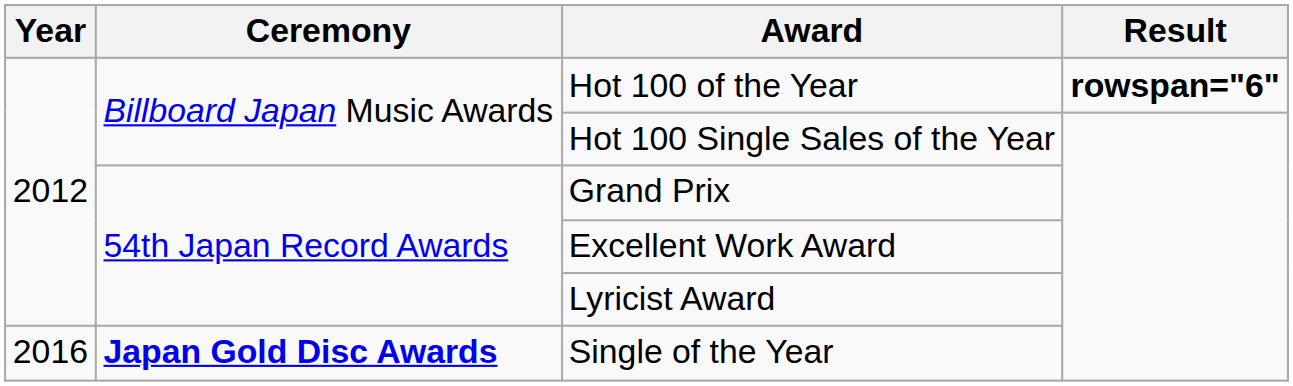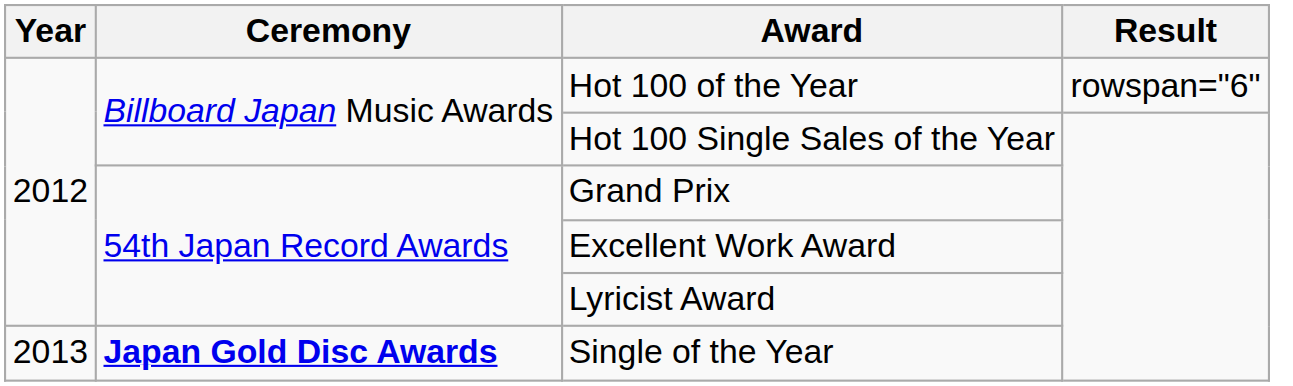(1175, 84) bold -> (1166, 84) normal
(50, 352) 2016 -> (50, 352) 2013
